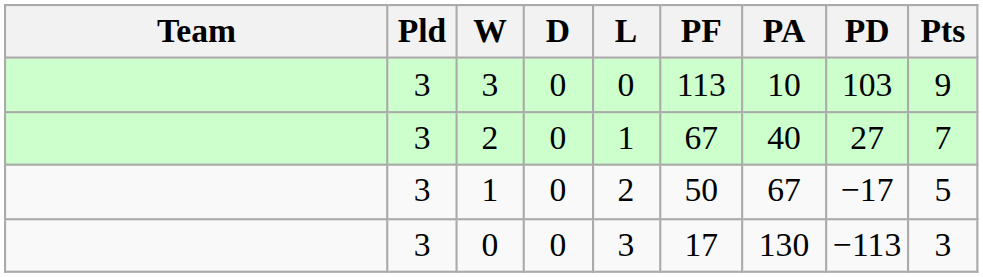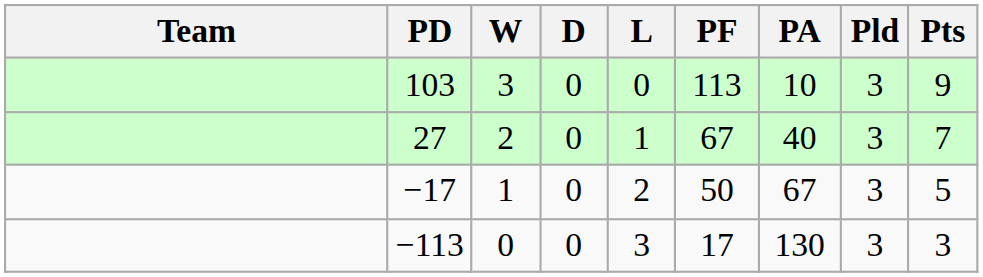columns swapped: (422, 31) <-> (867, 31)
